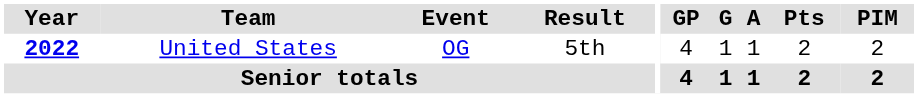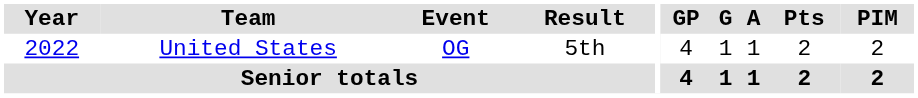(52, 49) bold -> (52, 49) normal
